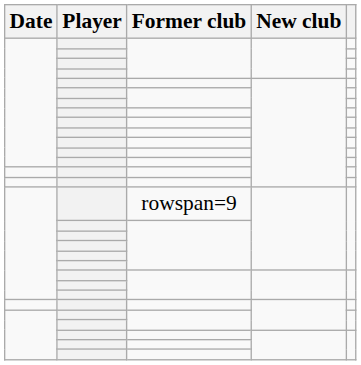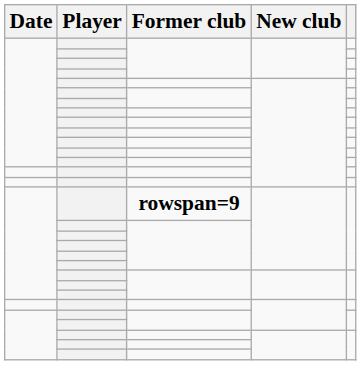(189, 203) normal -> (189, 203) bold
